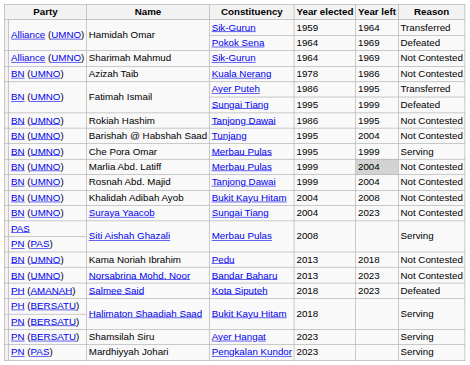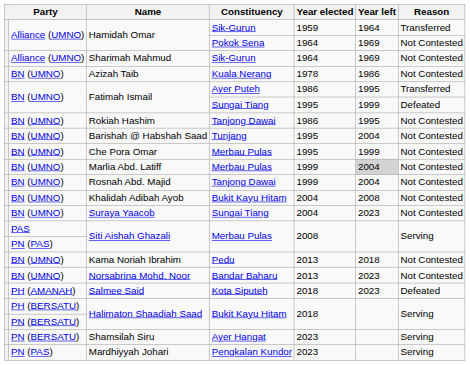(420, 43) Defeated -> (432, 43) Not Contested
(417, 151) Serving -> (432, 151) Not Contested
